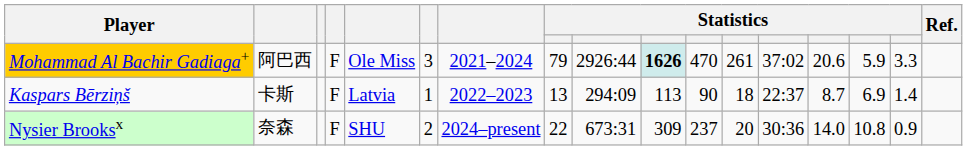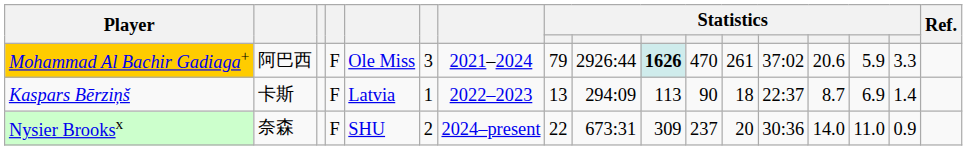(869, 128) 10.8 -> (869, 128) 11.0
